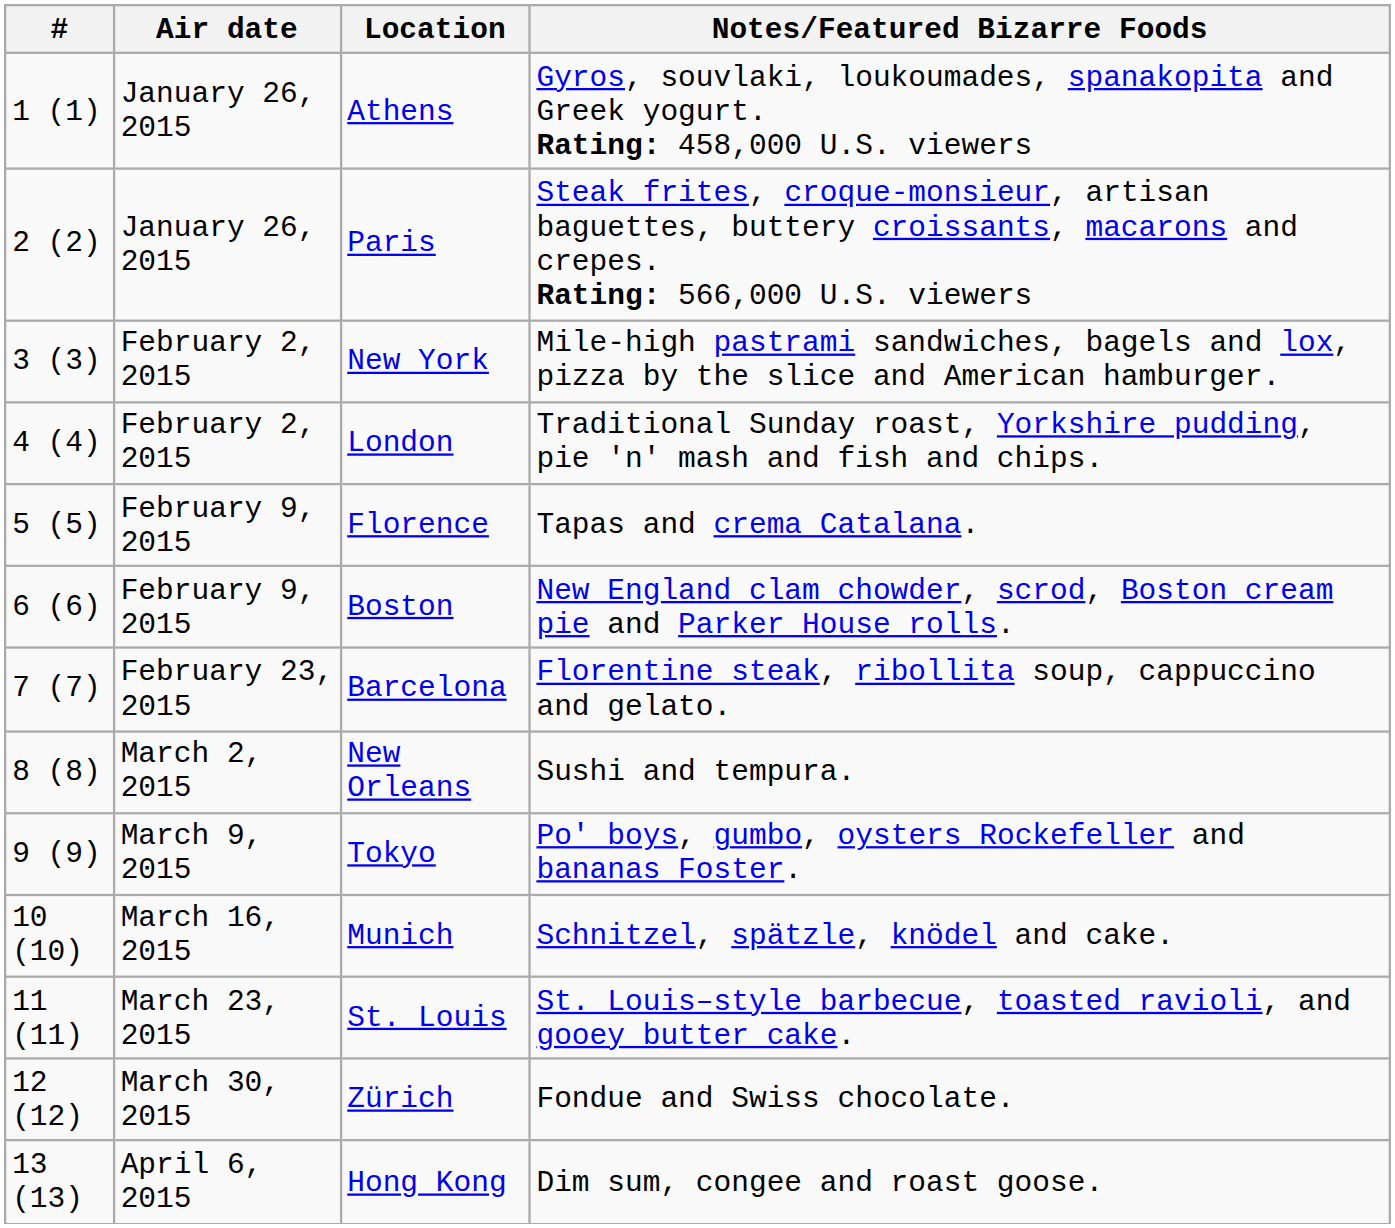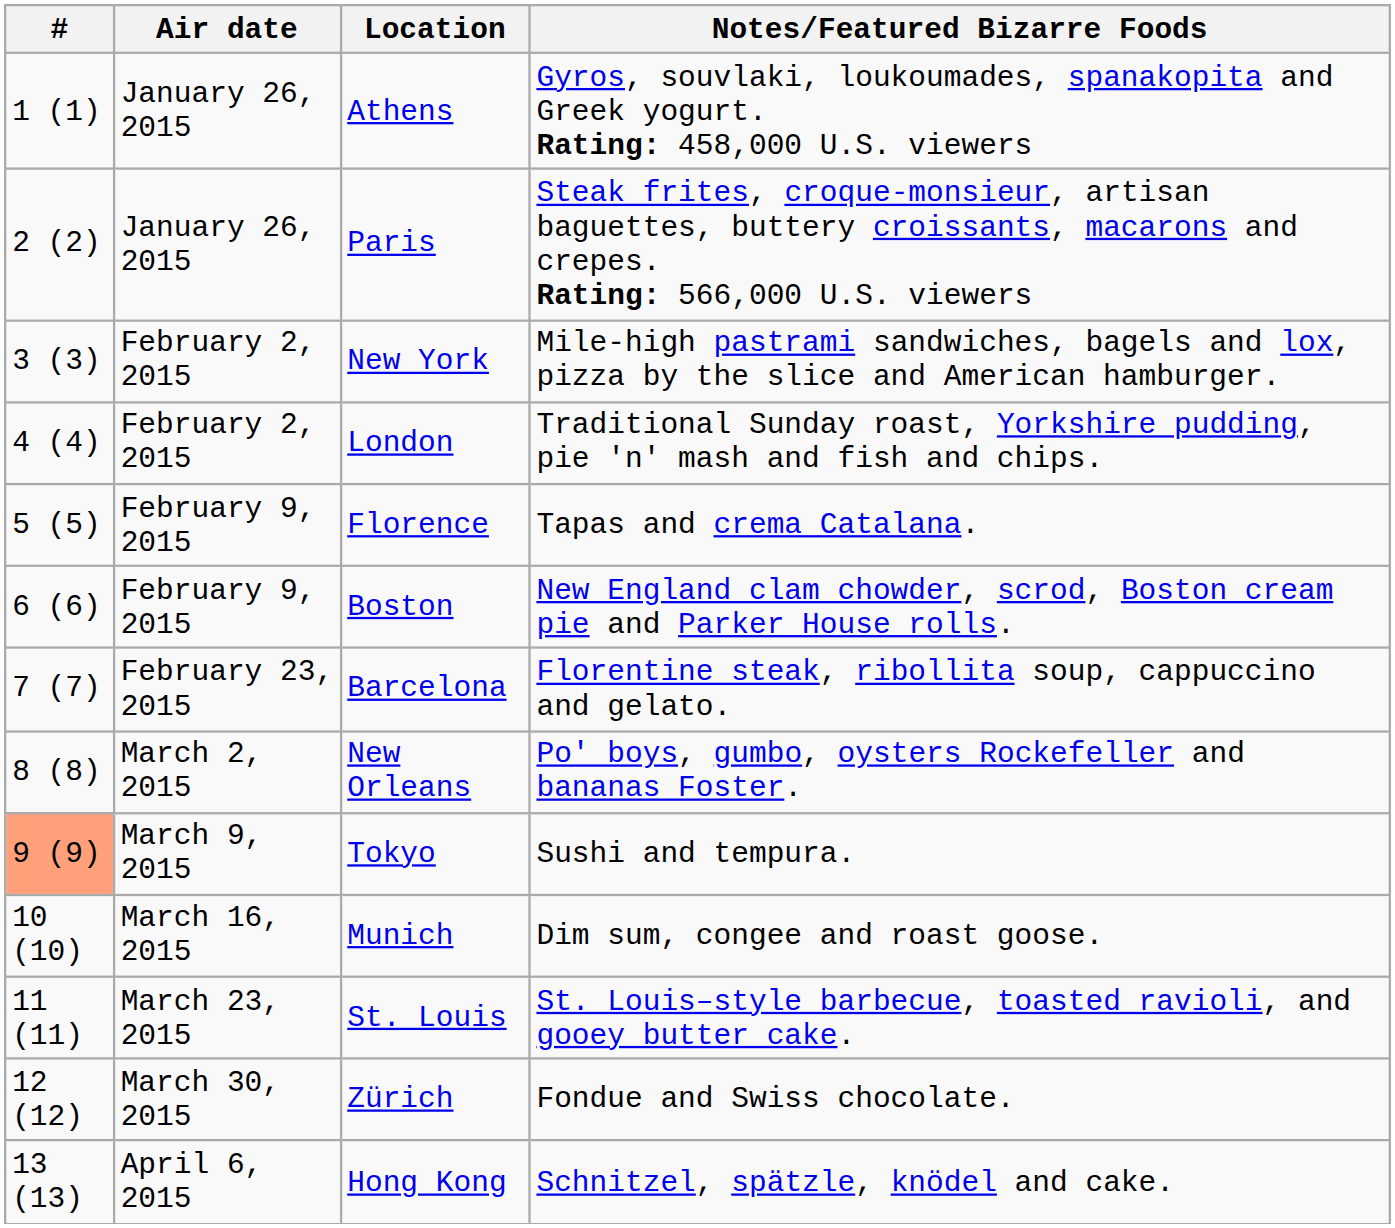(696, 771) Sushi and tempura. -> (891, 771) Po' boys, gumbo, oysters Rockefeller and bananas Foster.
(56, 854) no background -> (56, 854) lightsalmon background
(891, 854) Po' boys, gumbo, oysters Rockefeller and bananas Foster. -> (696, 854) Sushi and tempura.
(855, 936) Schnitzel, spätzle, knödel and cake. -> (820, 936) Dim sum, congee and roast goose.
(820, 1182) Dim sum, congee and roast goose. -> (855, 1182) Schnitzel, spätzle, knödel and cake.
